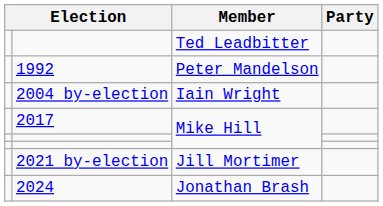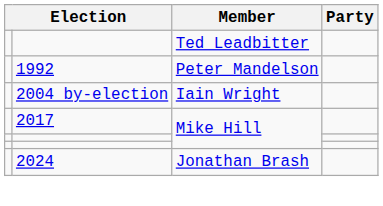- row: (92, 162)
